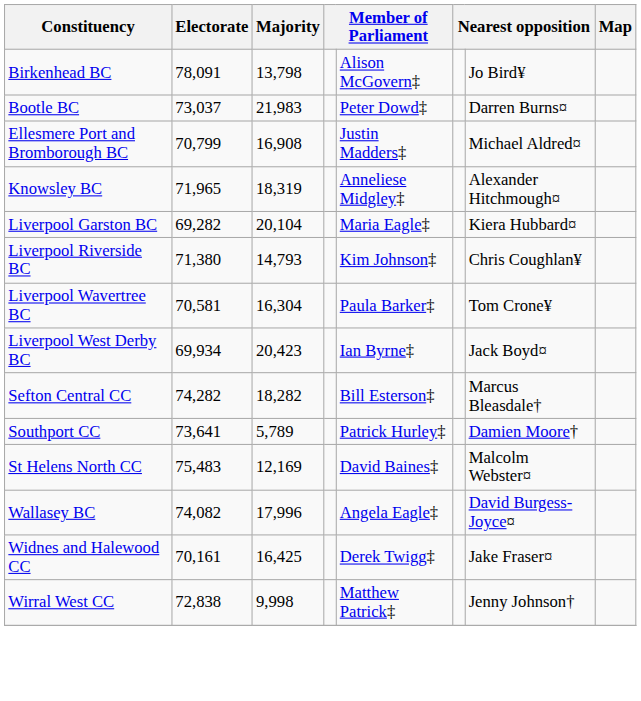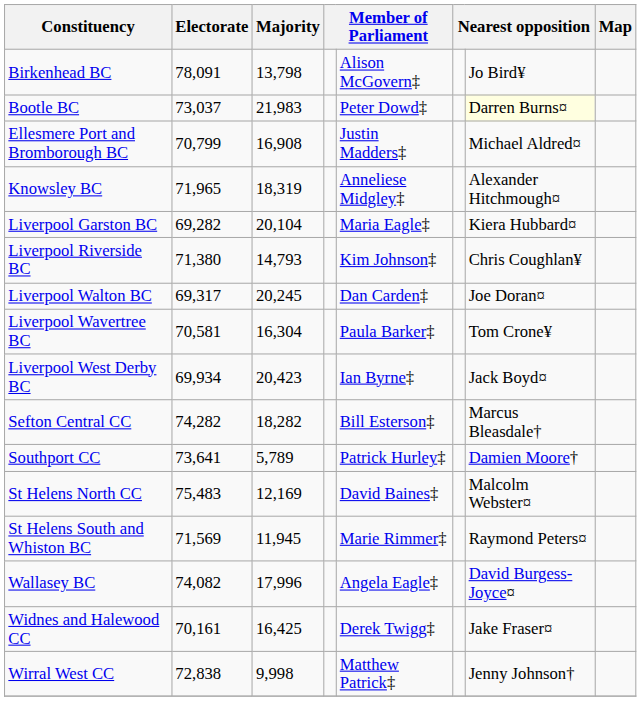(518, 107) no background -> (518, 107) lightyellow background
+ row: (80, 296)
+ row: (76, 538)
